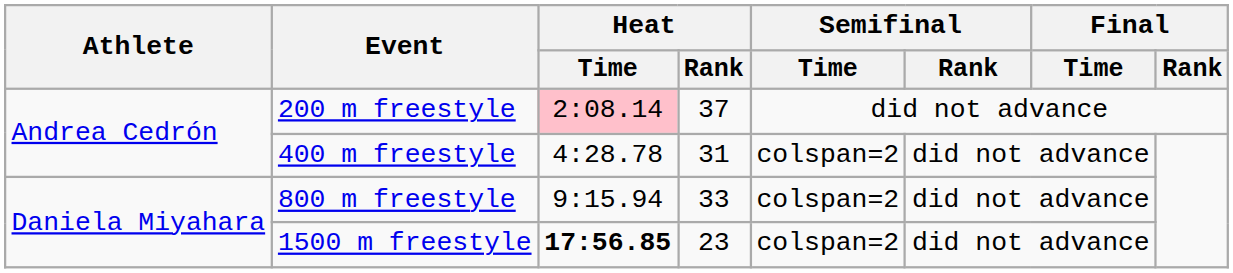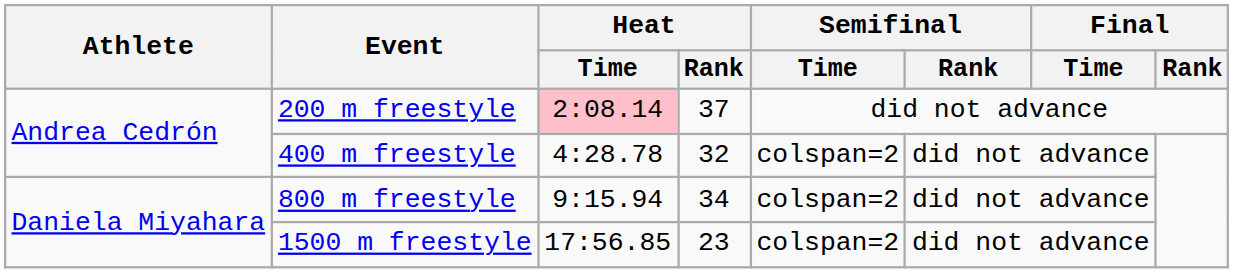(714, 155) 31 -> (714, 155) 32
(714, 200) 33 -> (714, 200) 34
(608, 244) bold -> (608, 244) normal
